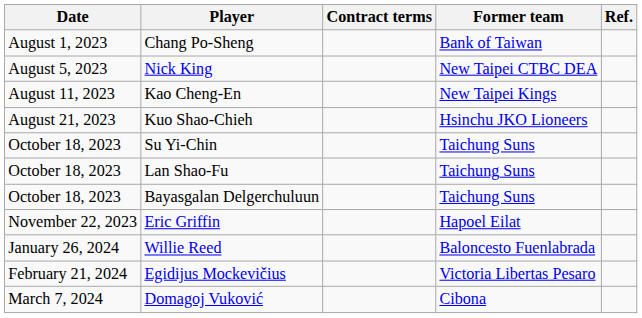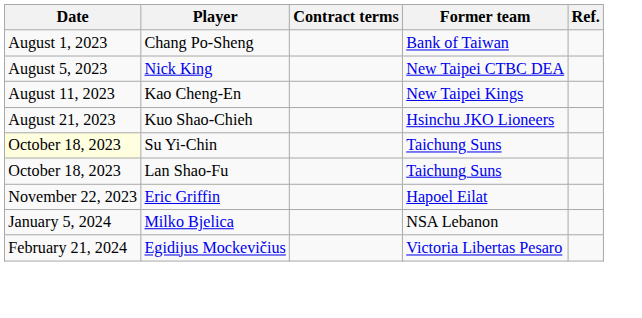(65, 145) no background -> (65, 145) lightyellow background
- row: (232, 196)
+ row: (189, 222)
- row: (183, 247)
- row: (204, 299)
